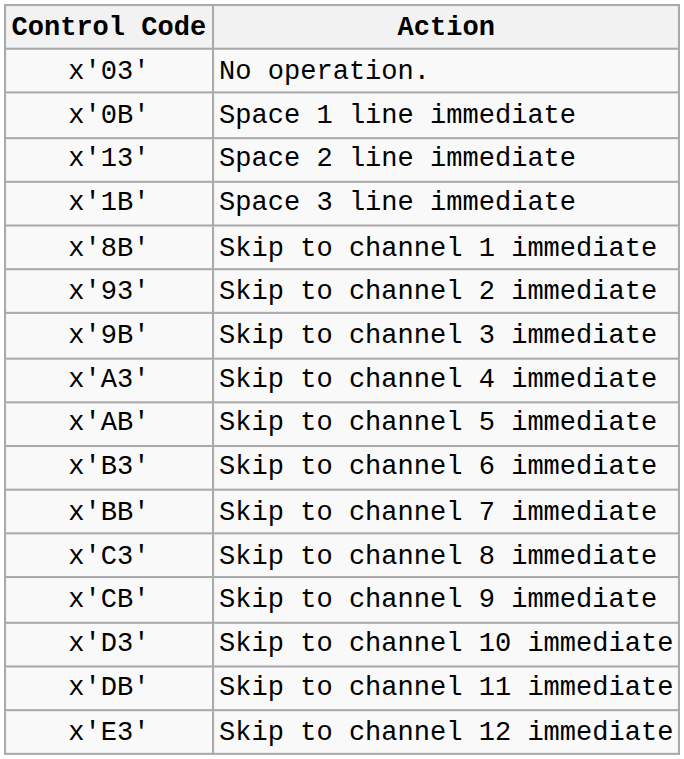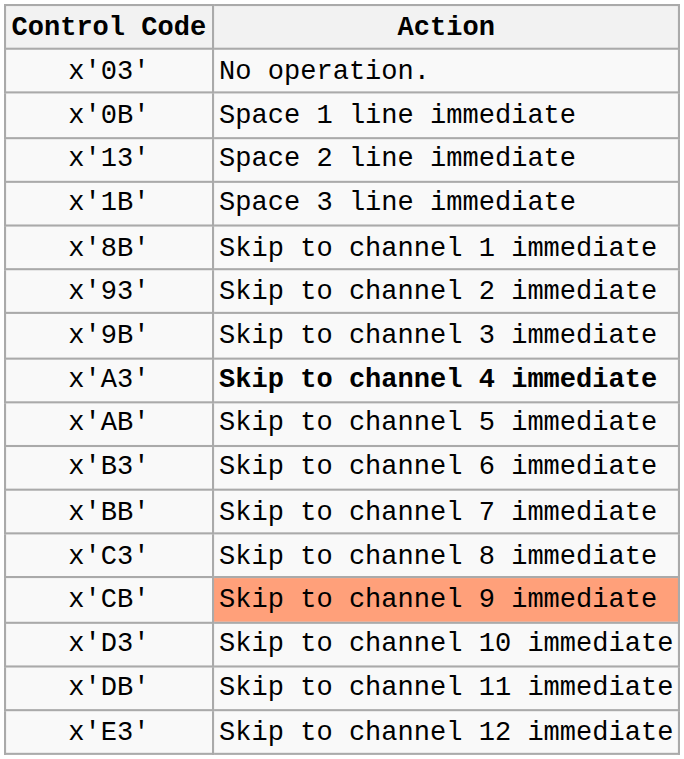(438, 380) normal -> (438, 380) bold
(438, 600) no background -> (438, 600) lightsalmon background
